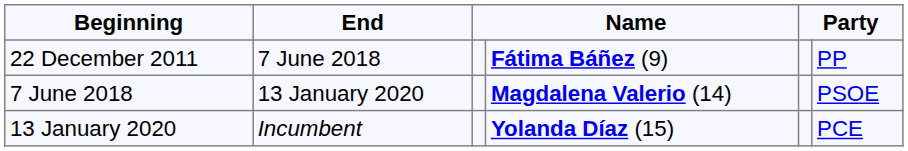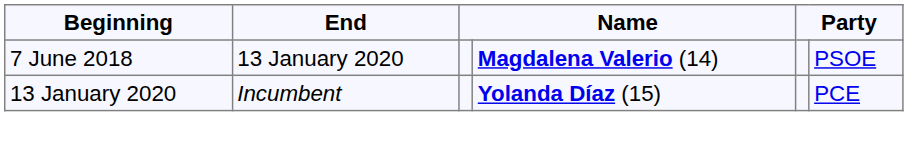- row: (104, 58)
